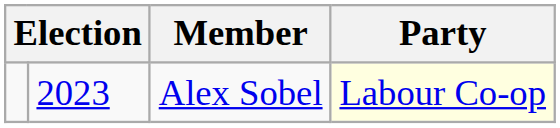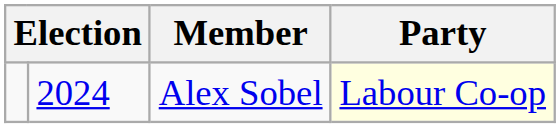(73, 91) 2023 -> (73, 91) 2024
